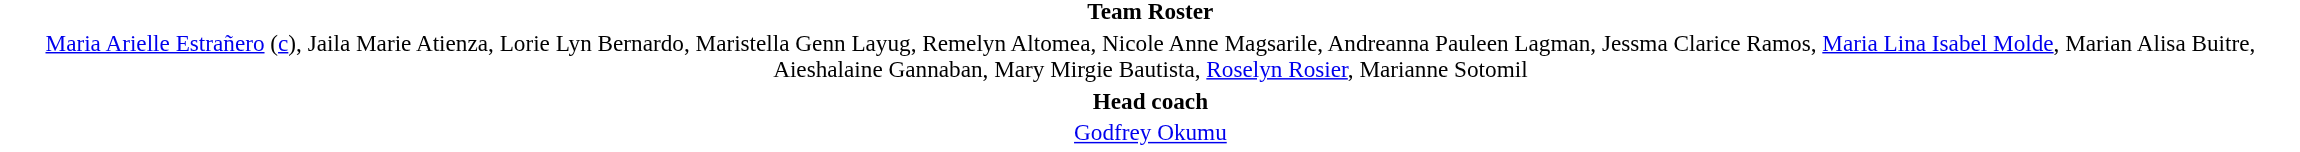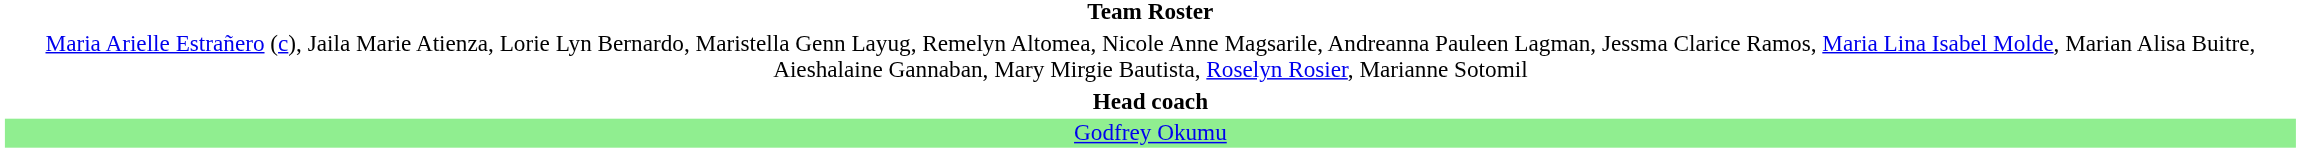(1150, 132) no background -> (1150, 132) lightgreen background
